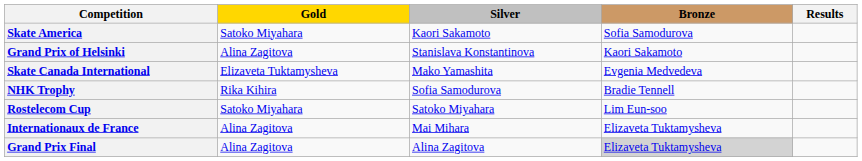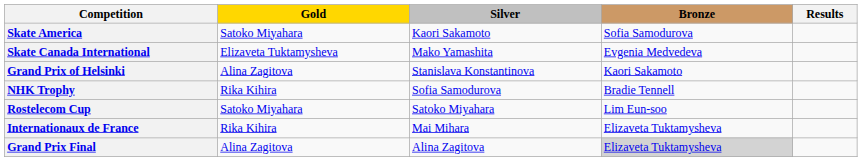rows swapped: (78, 71) <-> (66, 52)
(256, 128) Alina Zagitova -> (248, 128) Rika Kihira
